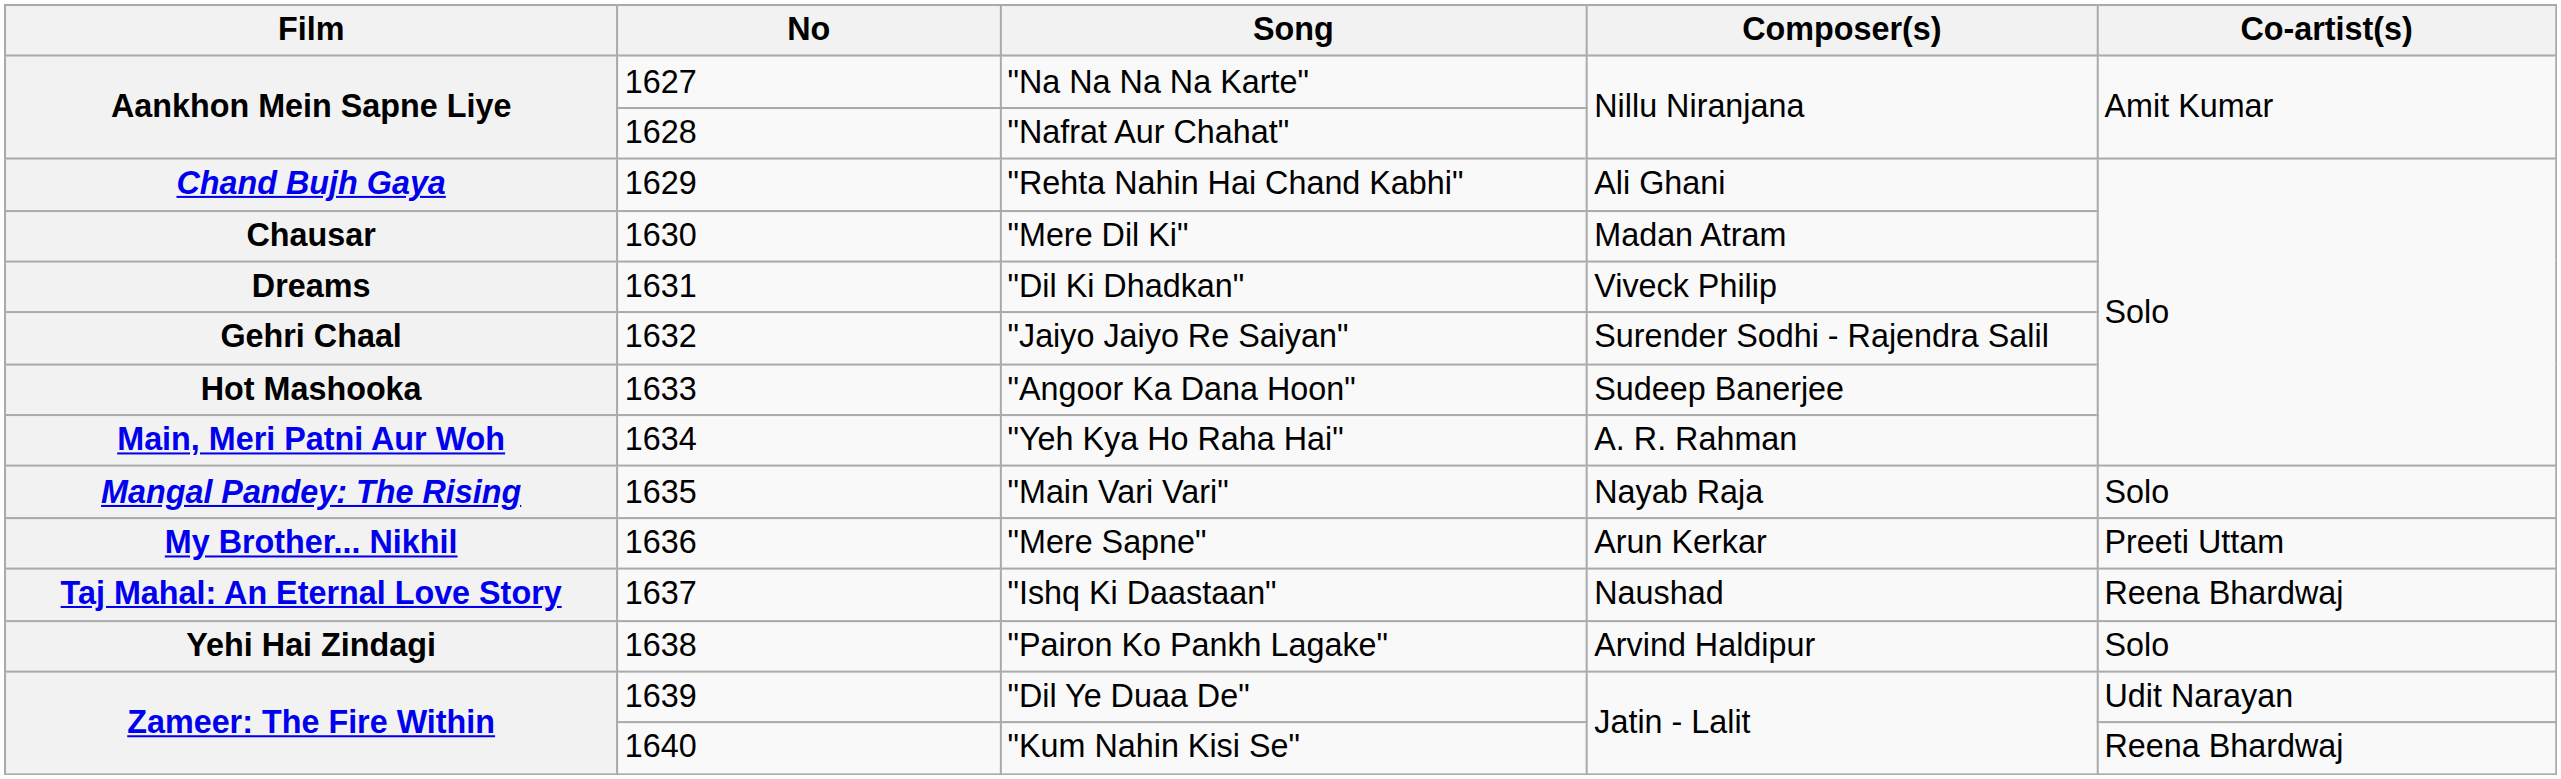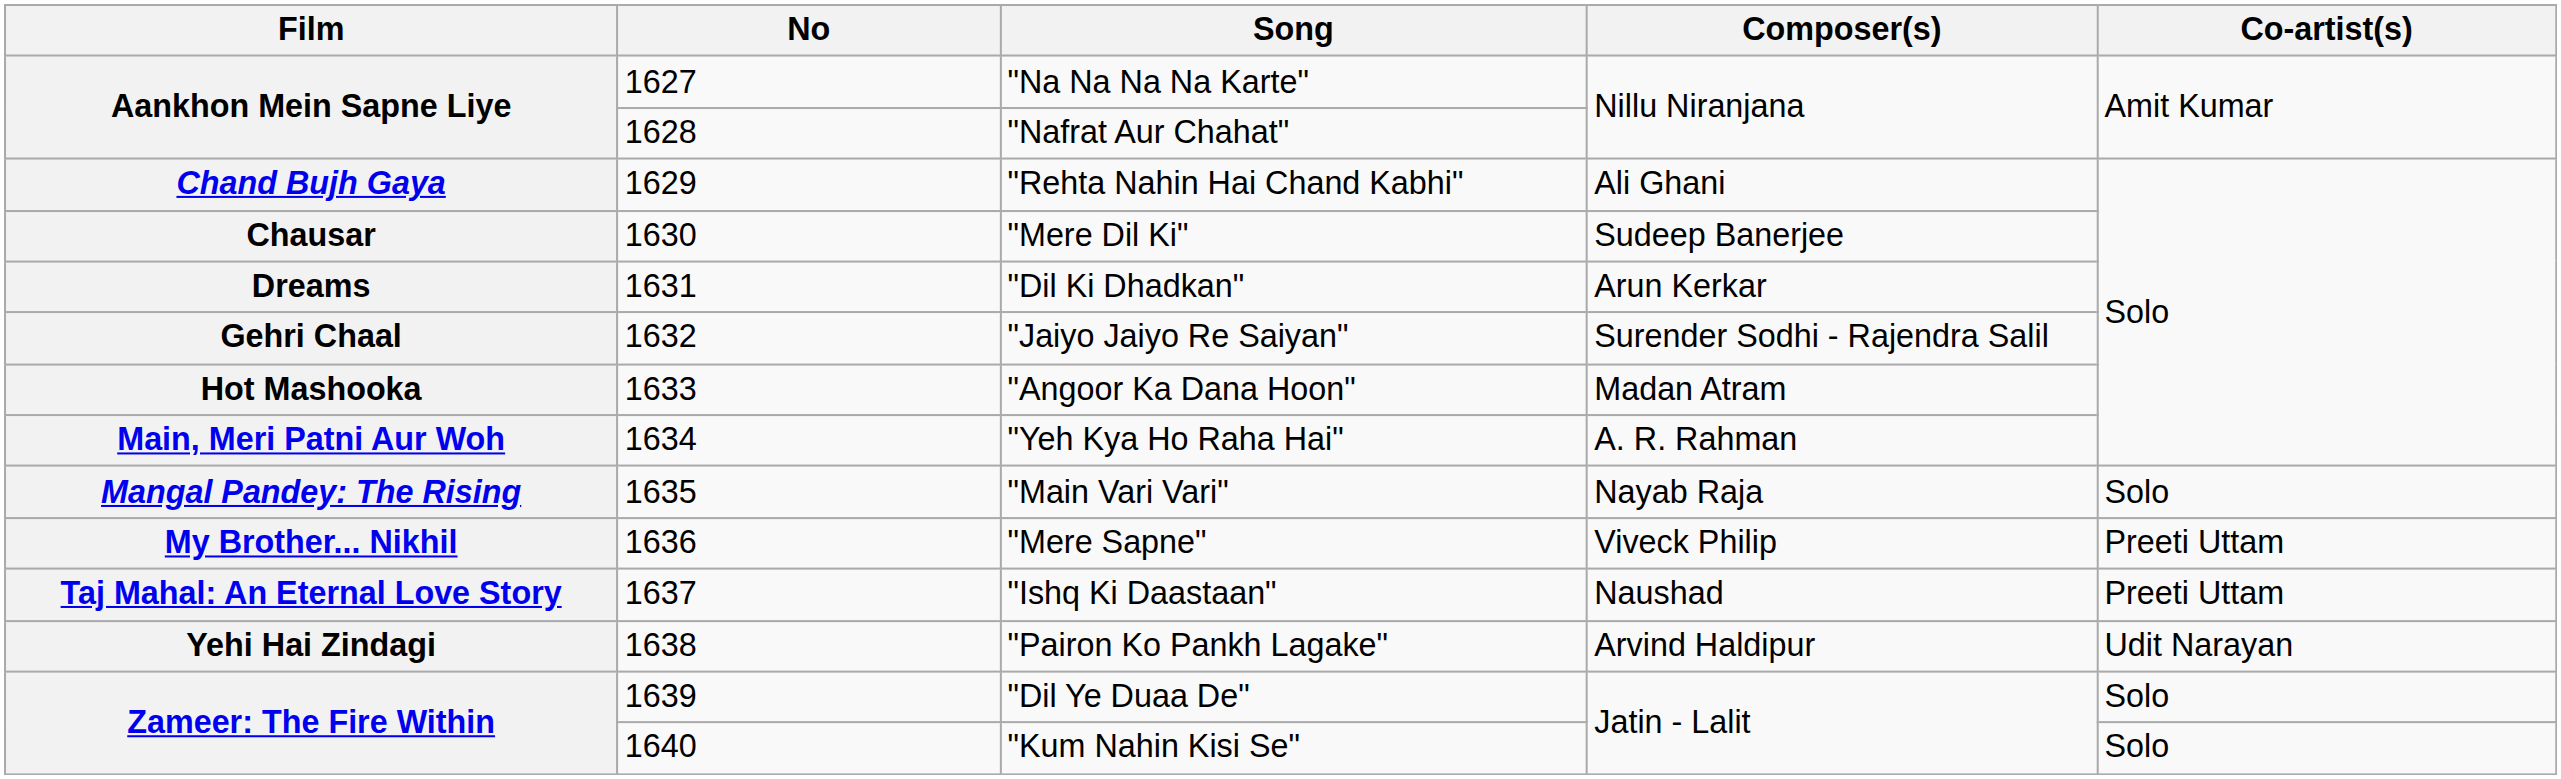(1690, 235) Madan Atram -> (1719, 235) Sudeep Banerjee
(1686, 286) Viveck Philip -> (1681, 286) Arun Kerkar
(1719, 388) Sudeep Banerjee -> (1690, 388) Madan Atram
(1681, 542) Arun Kerkar -> (1686, 542) Viveck Philip
(2224, 593) Reena Bhardwaj -> (2194, 593) Preeti Uttam
(2137, 645) Solo -> (2199, 645) Udit Narayan
(2199, 696) Udit Narayan -> (2137, 696) Solo
(2224, 747) Reena Bhardwaj -> (2137, 747) Solo
